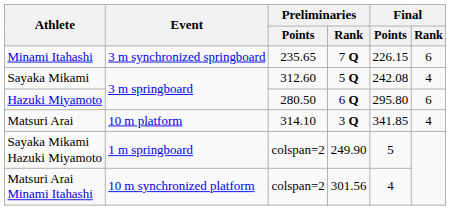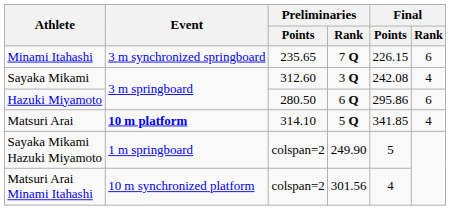(349, 78) 5 Q -> (349, 78) 3 Q
(390, 99) 295.80 -> (390, 99) 295.86
(145, 121) normal -> (148, 121) bold
(349, 121) 3 Q -> (349, 121) 5 Q
